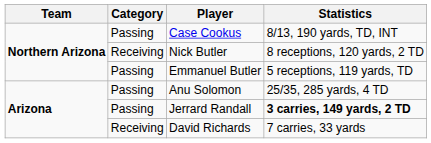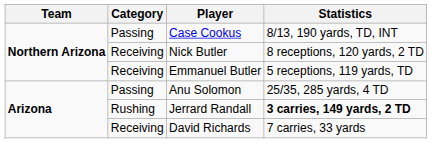(132, 71) Passing -> (137, 71) Receiving
(132, 109) Passing -> (133, 109) Rushing
